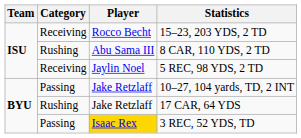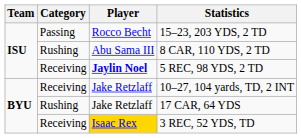(63, 32) Receiving -> (57, 32) Passing
(118, 68) normal -> (119, 68) bold
(57, 87) Passing -> (63, 87) Receiving
(57, 123) Passing -> (63, 123) Receiving
